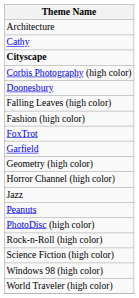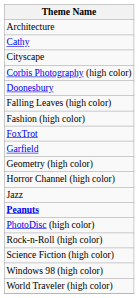(27, 57) bold -> (25, 57) normal
(21, 210) normal -> (23, 210) bold
